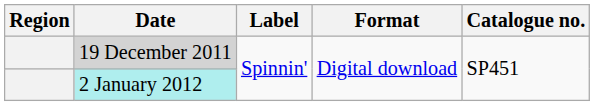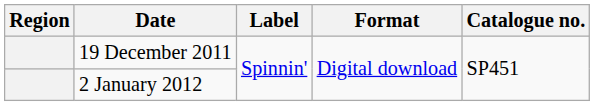(155, 52) lightgrey background -> (155, 52) no background
(141, 84) paleturquoise background -> (141, 84) no background
